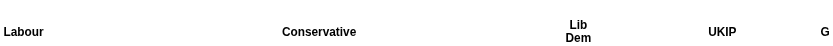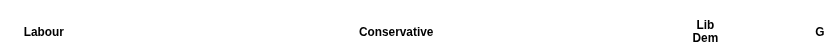- column: (722, 9)
